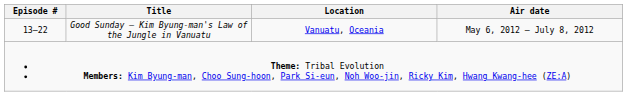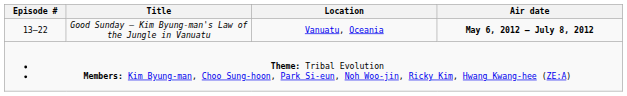(530, 30) normal -> (530, 30) bold
